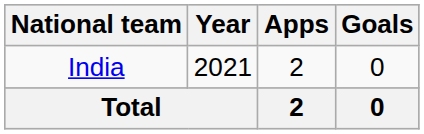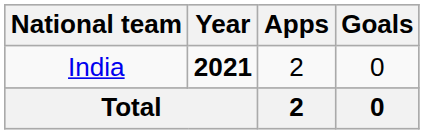(223, 66) normal -> (223, 66) bold
